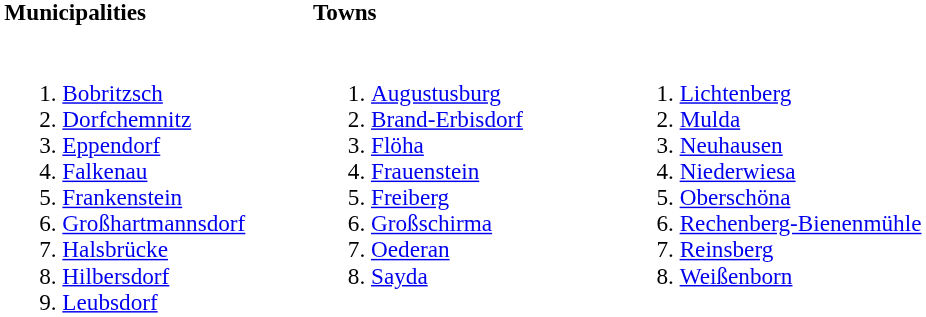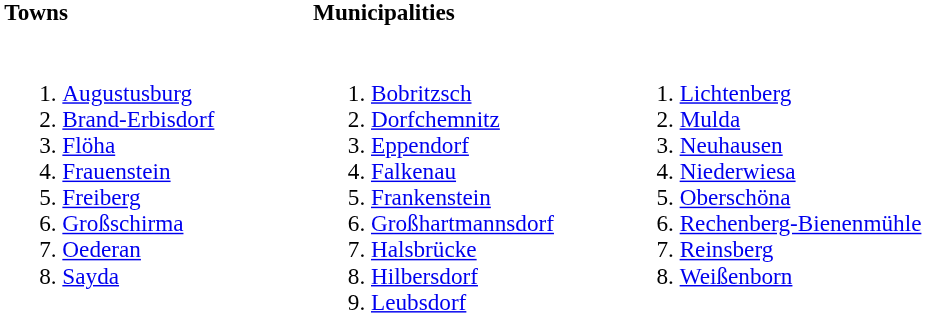columns swapped: (345, 12) <-> (75, 12)
